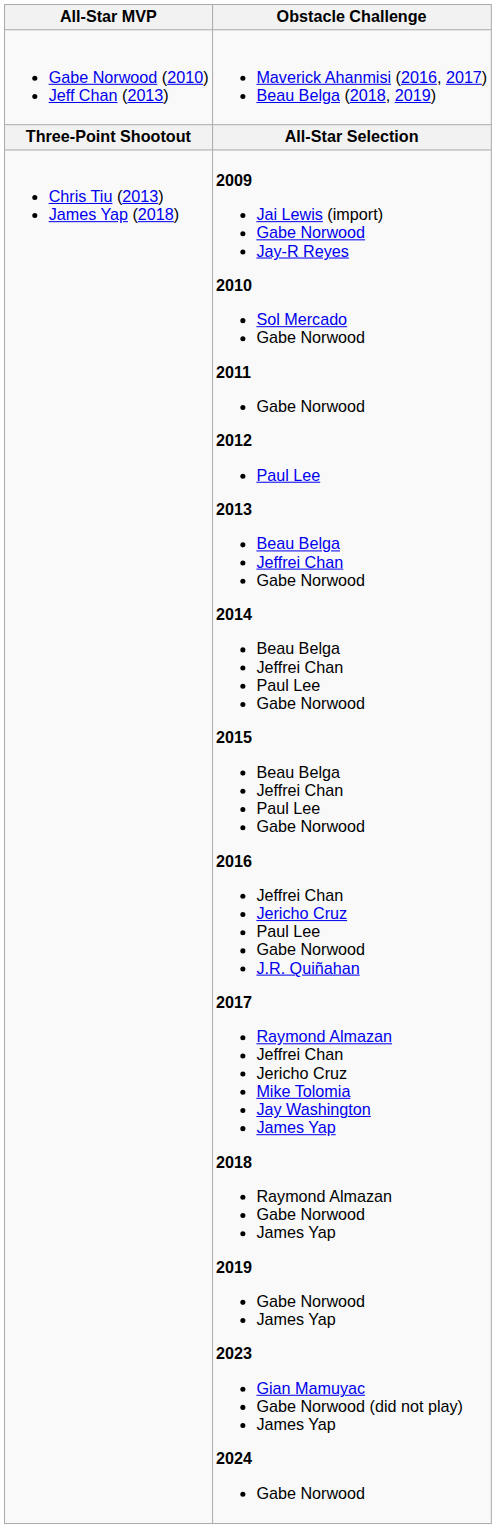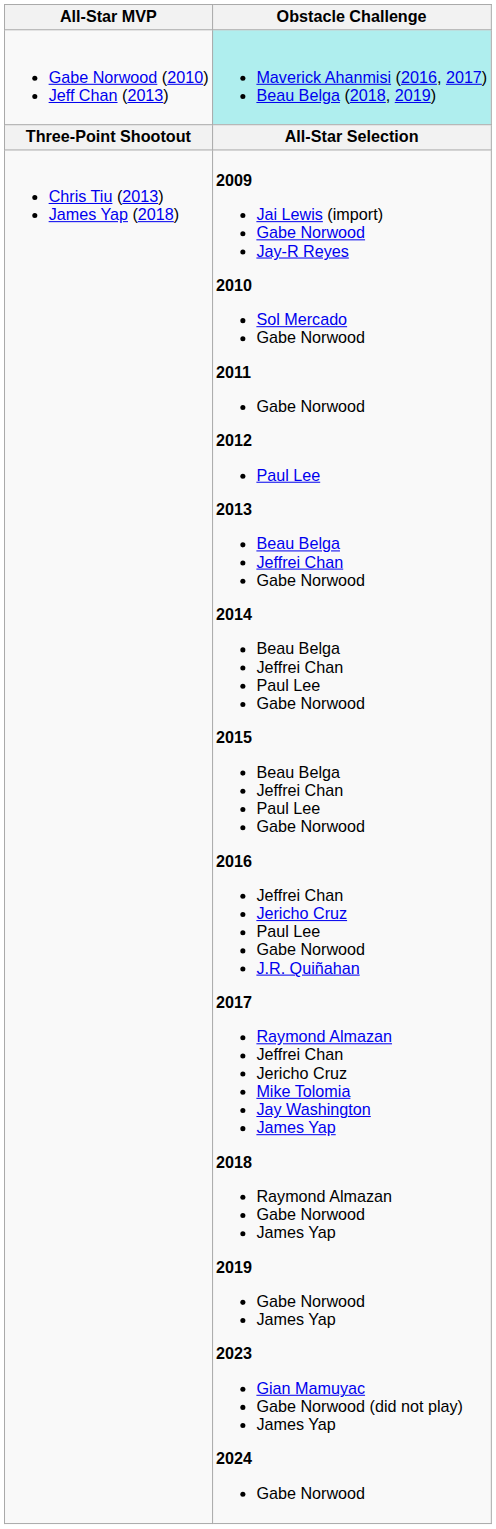(352, 86) no background -> (352, 86) paleturquoise background
